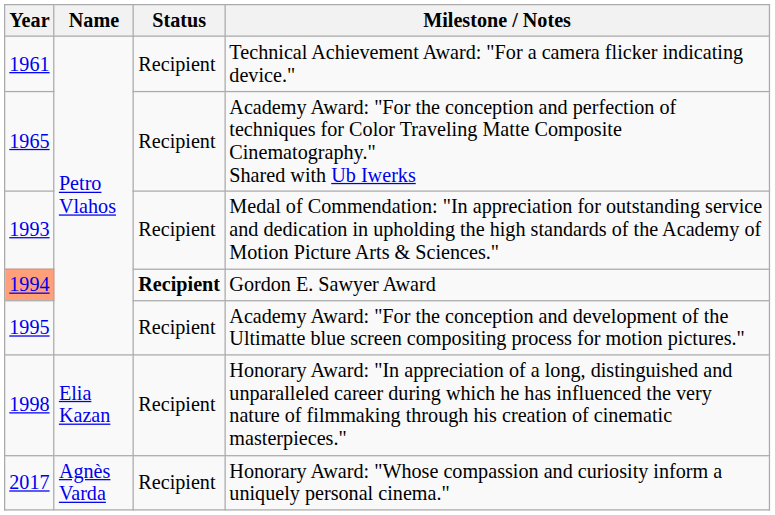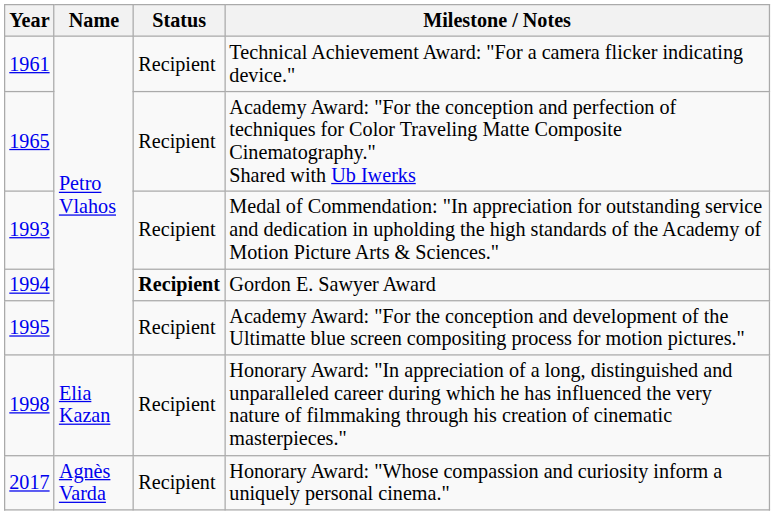(29, 284) lightsalmon background -> (29, 284) no background
